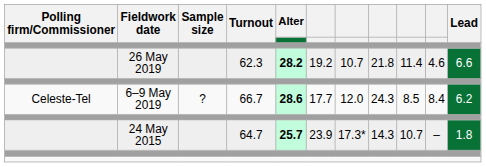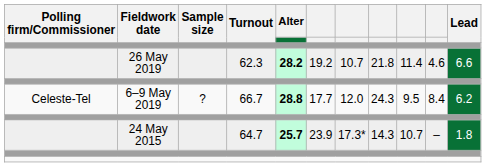(291, 99) 28.6 -> (291, 99) 28.8
(411, 99) 8.5 -> (411, 99) 9.5
